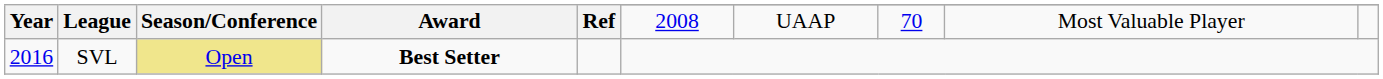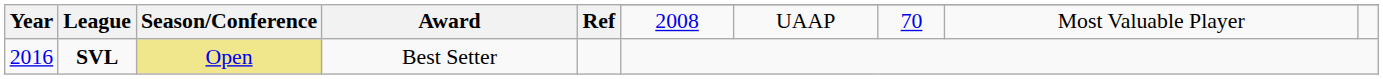(97, 56) normal -> (97, 56) bold
(449, 56) bold -> (449, 56) normal
